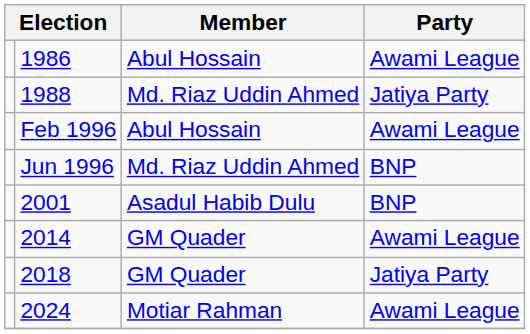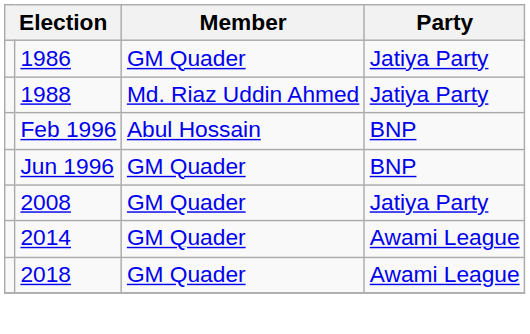(194, 58) Abul Hossain -> (186, 58) GM Quader
(445, 58) Awami League -> (429, 58) Jatiya Party
(445, 130) Awami League -> (393, 130) BNP
(243, 166) Md. Riaz Uddin Ahmed -> (186, 166) GM Quader
- row: (46, 202)
+ row: (46, 202)
(429, 274) Jatiya Party -> (445, 274) Awami League
- row: (46, 310)
